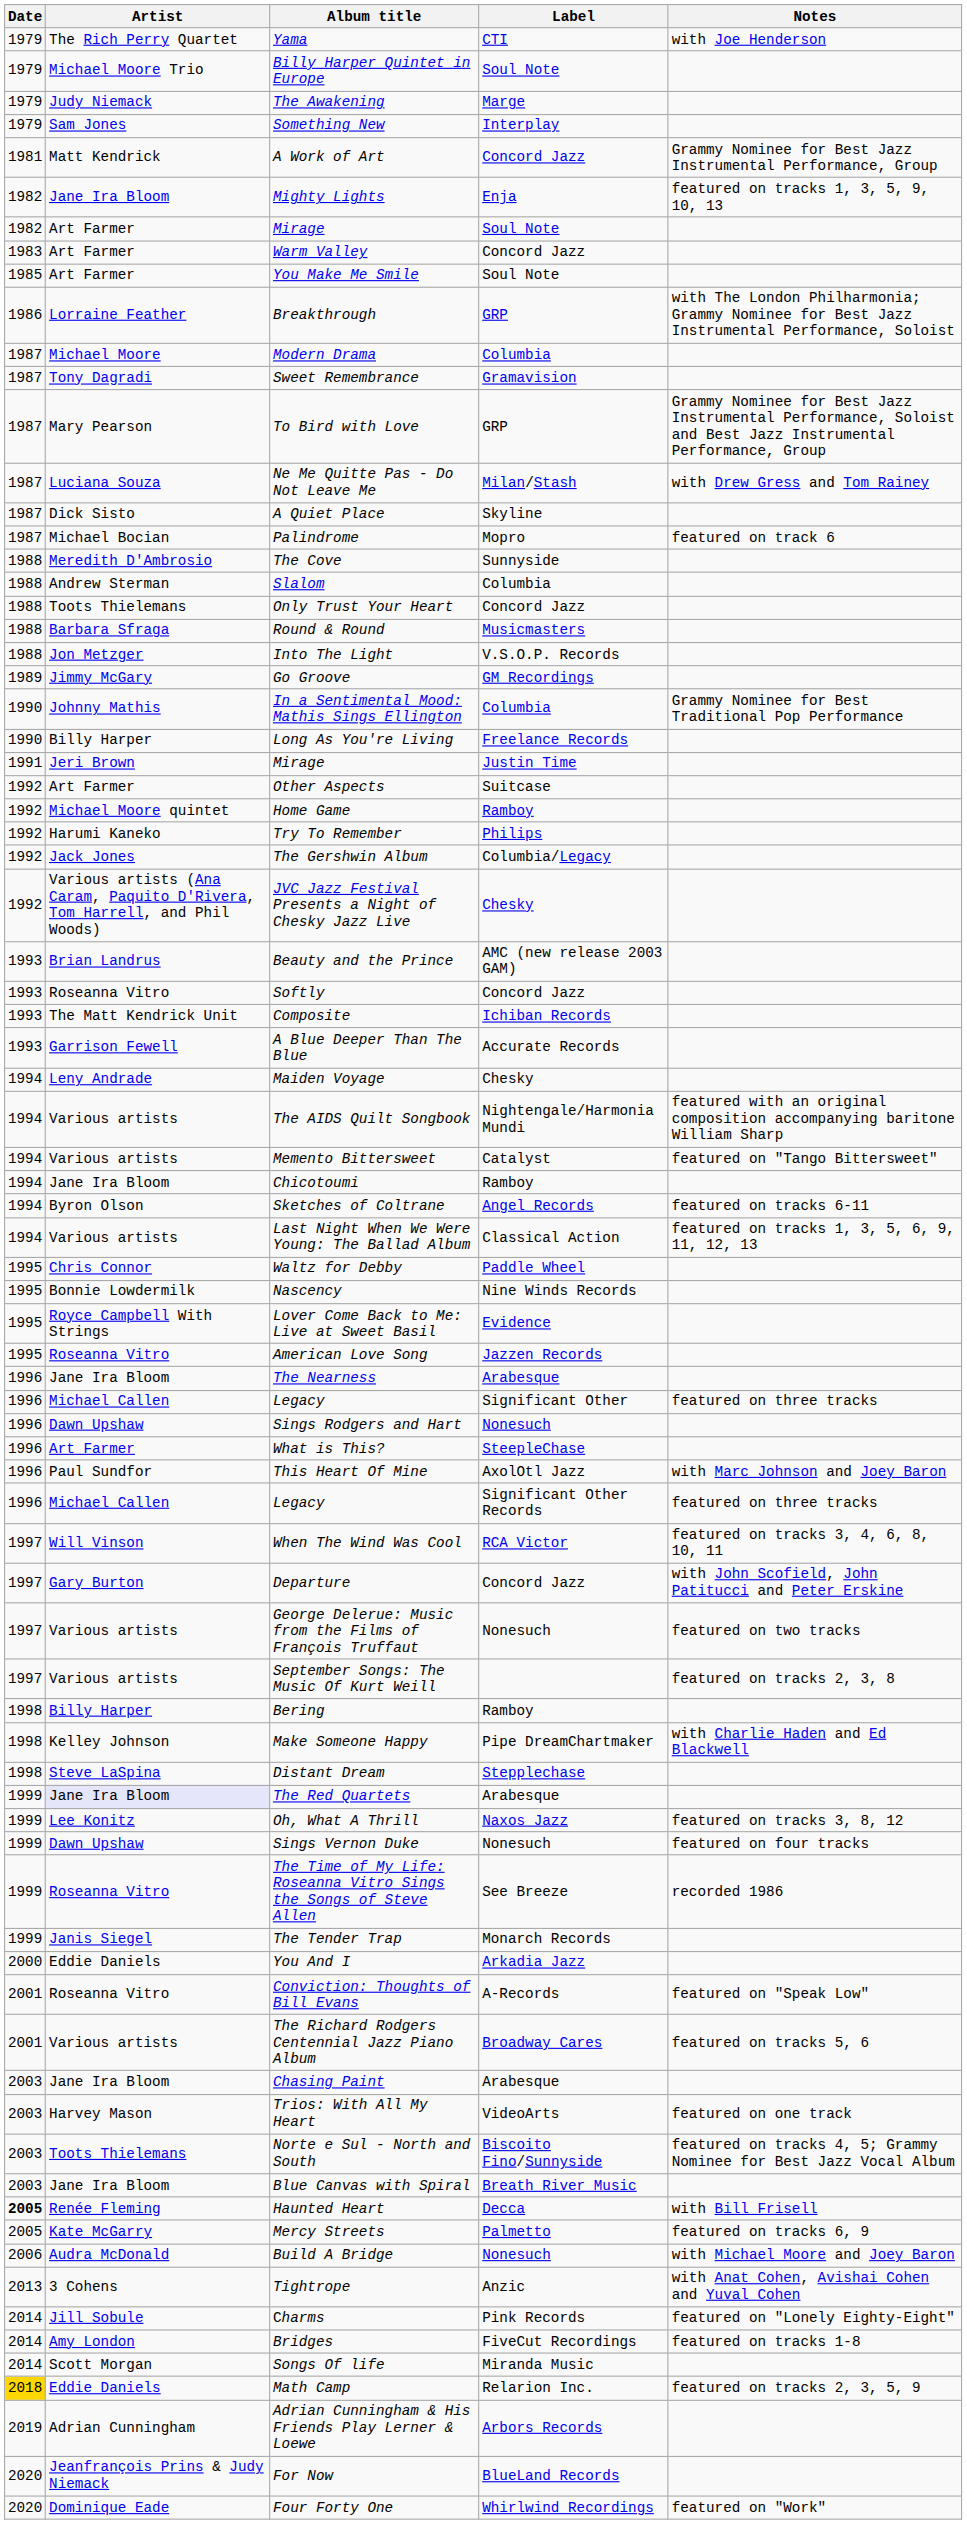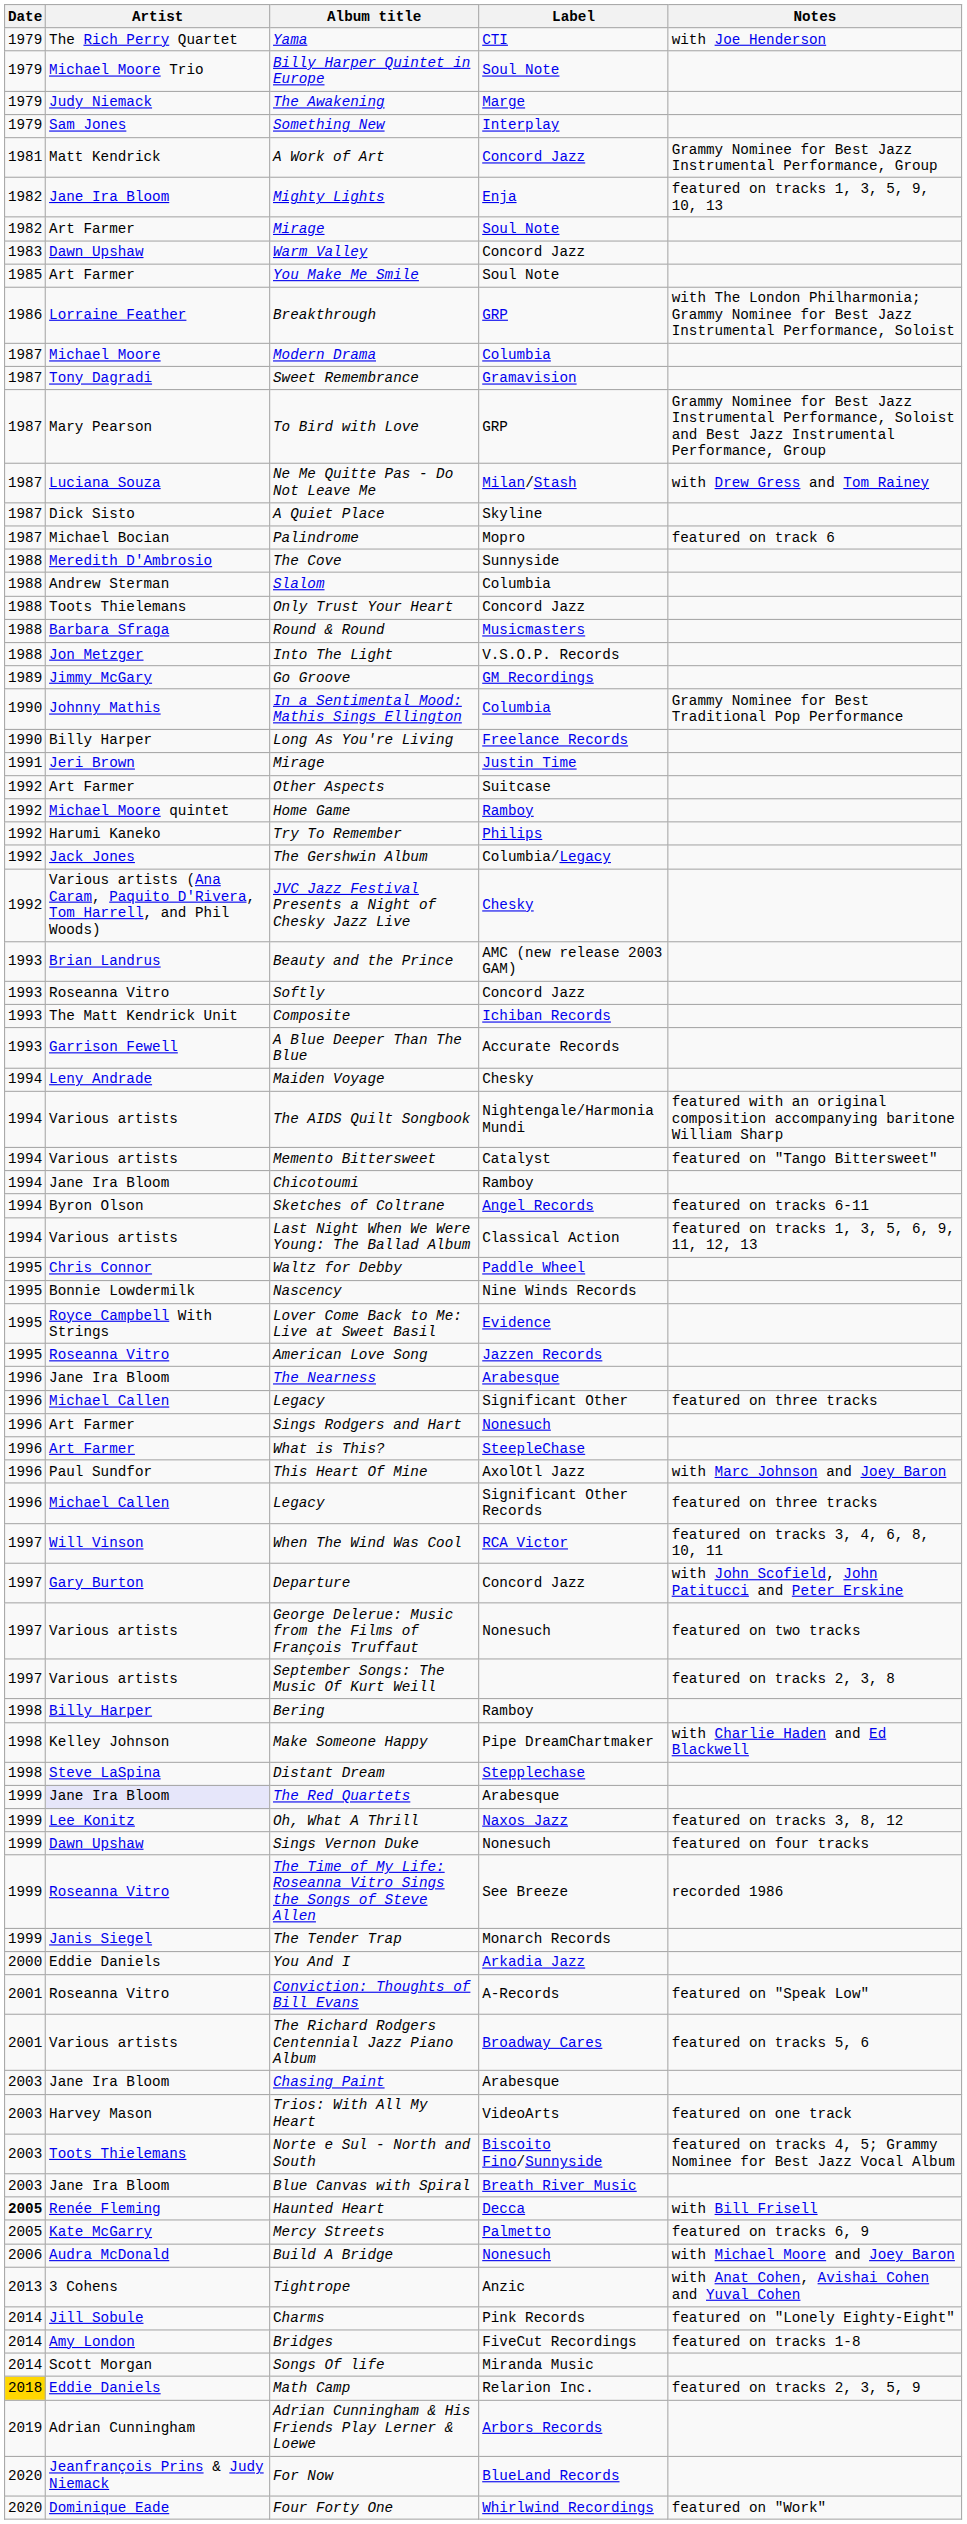(92, 252) Art Farmer -> (96, 252) Dawn Upshaw
(96, 1425) Dawn Upshaw -> (92, 1425) Art Farmer
